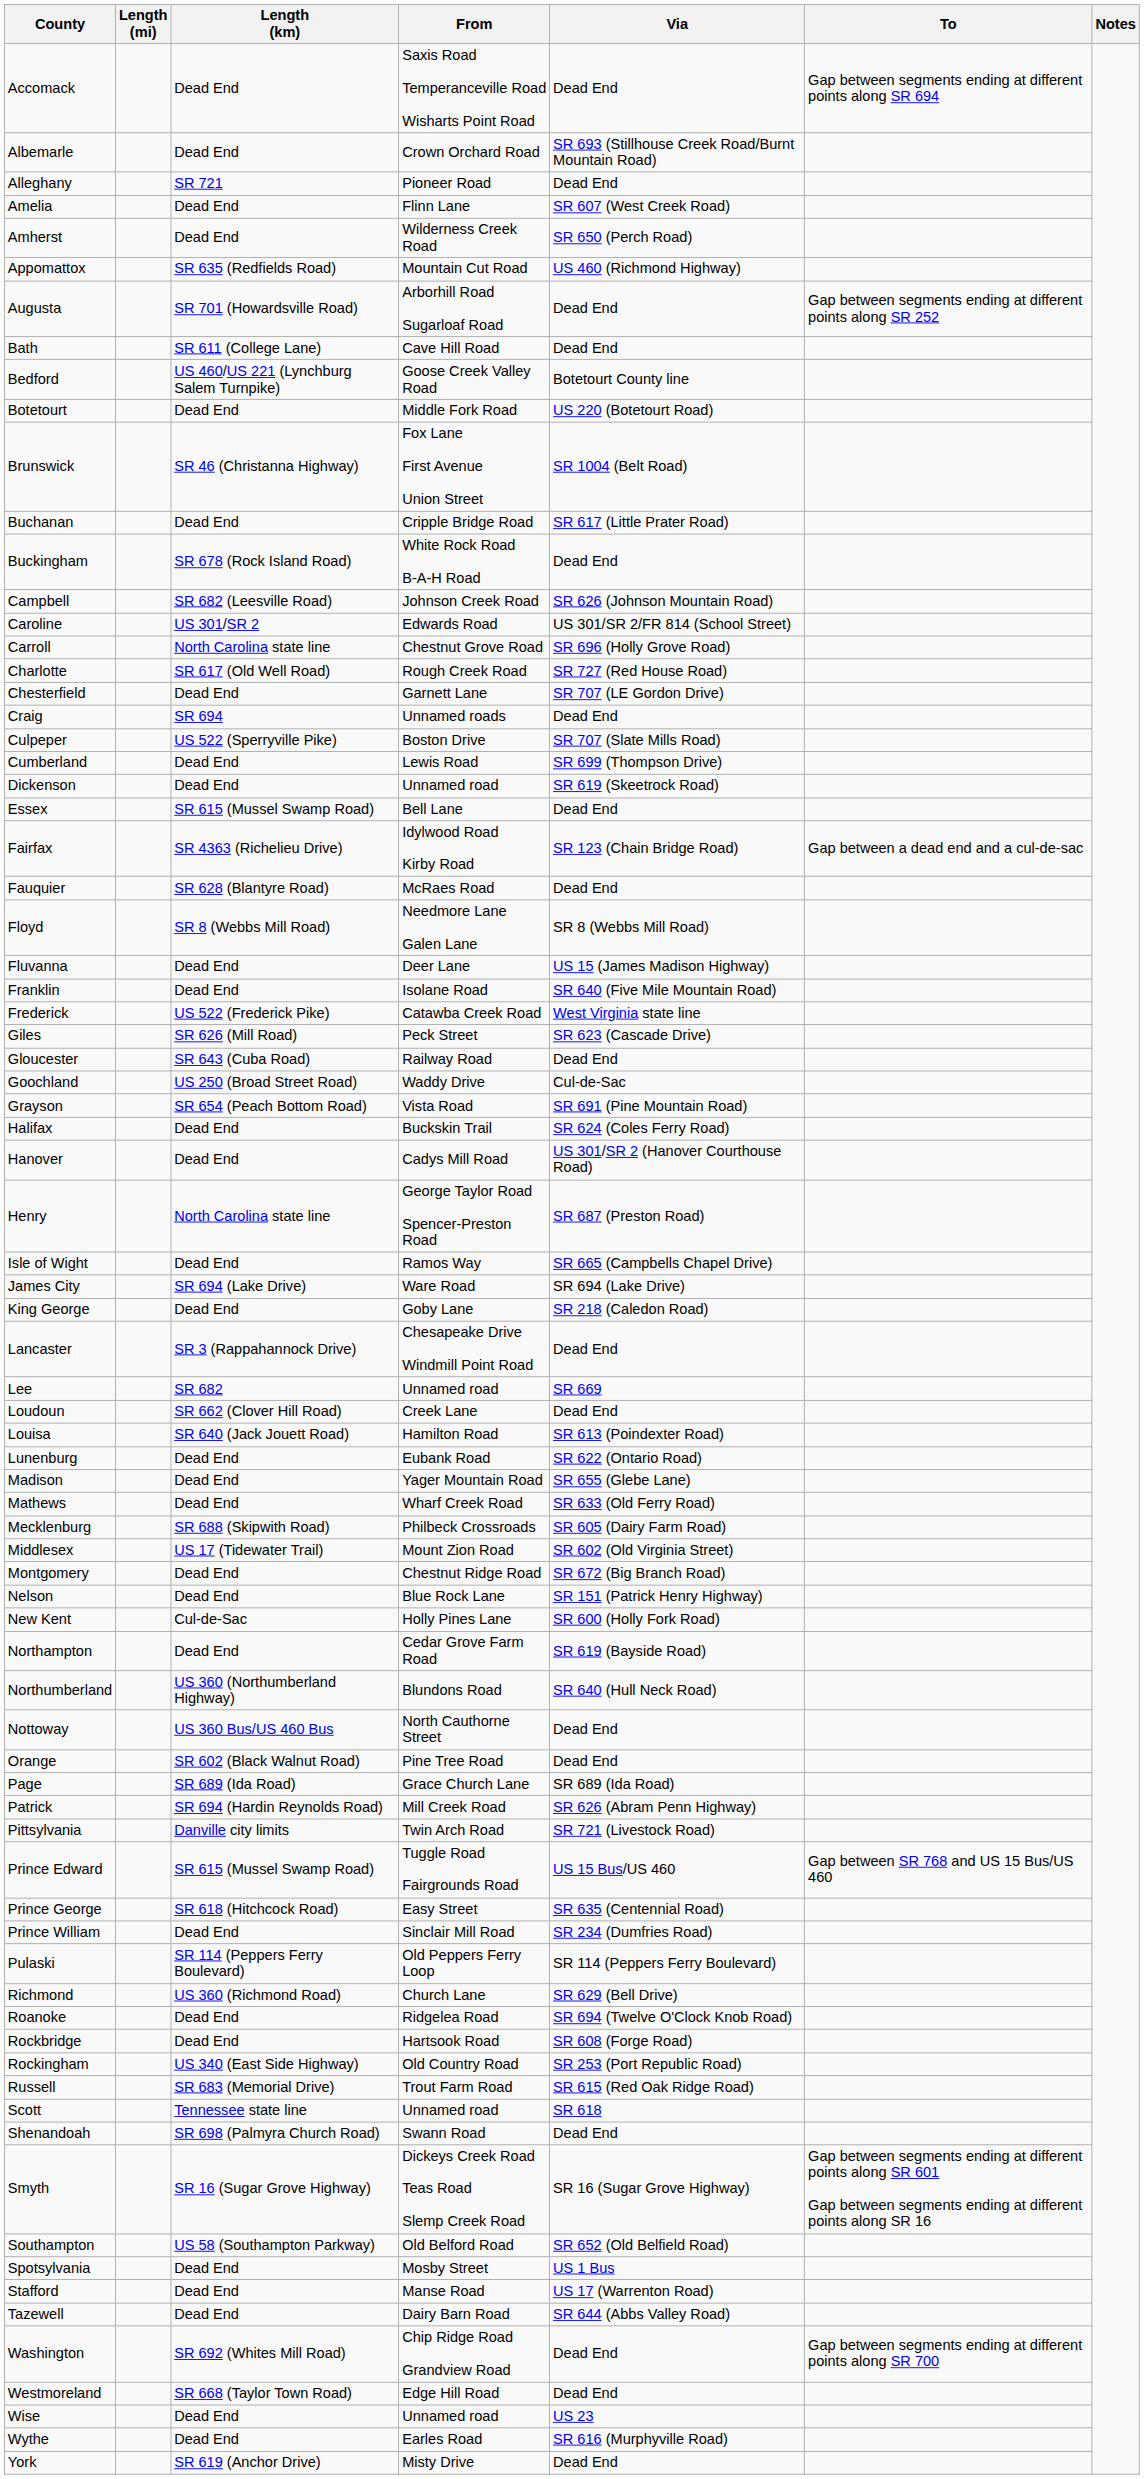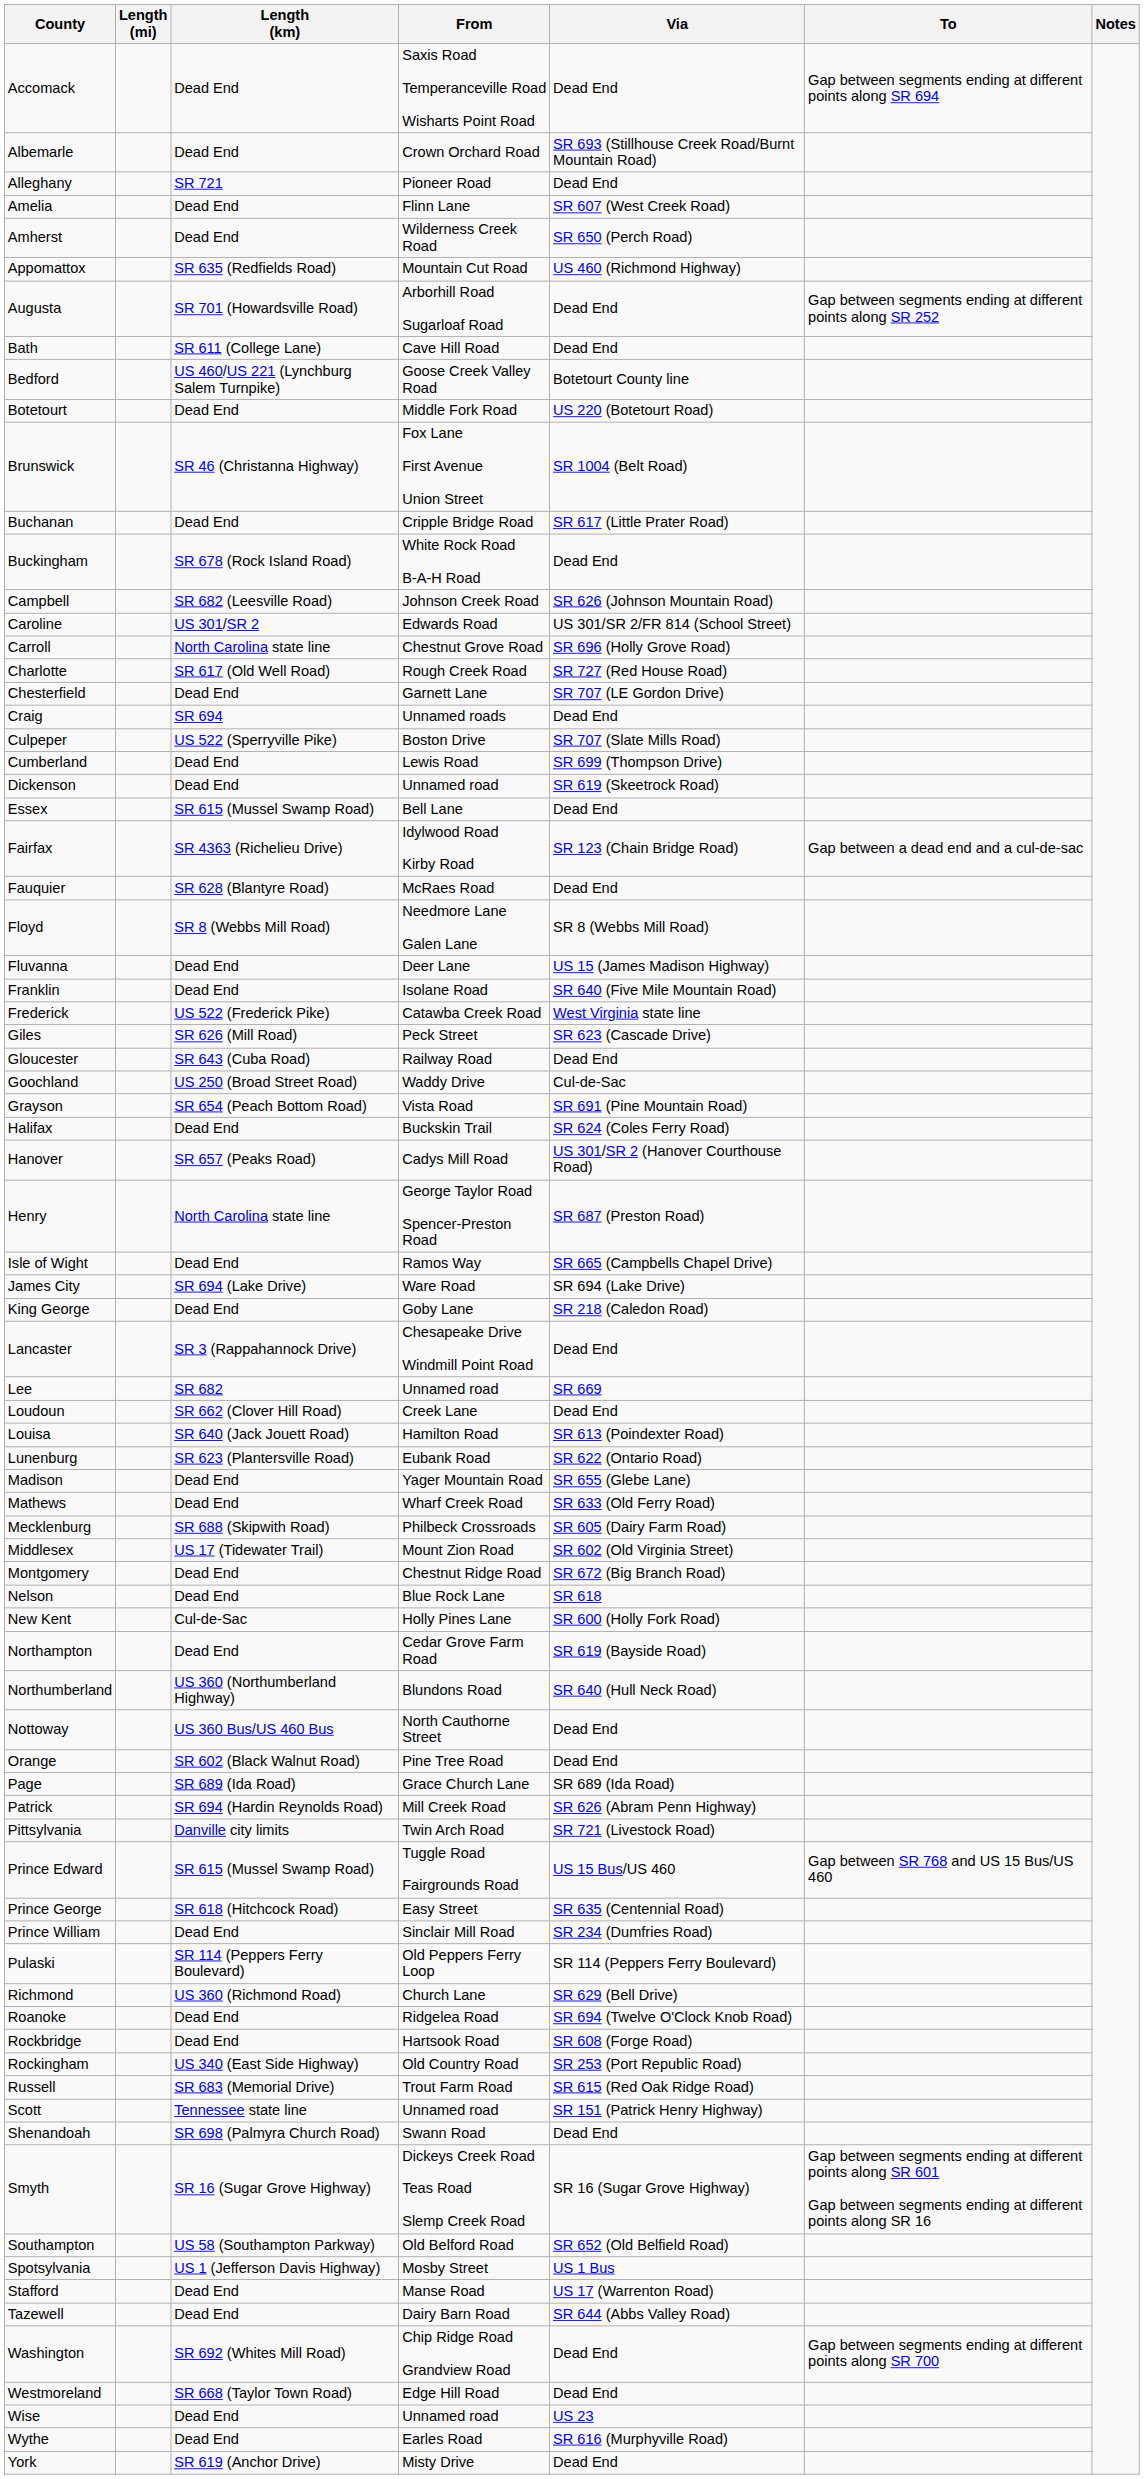(207, 1160) Dead End -> (245, 1160) SR 657 (Peaks Road)
(207, 1457) Dead End -> (264, 1457) SR 623 (Plantersville Road)
(658, 1596) SR 151 (Patrick Henry Highway) -> (577, 1596) SR 618
(577, 2110) SR 618 -> (658, 2110) SR 151 (Patrick Henry Highway)
(207, 2268) Dead End -> (277, 2268) US 1 (Jefferson Davis Highway)
